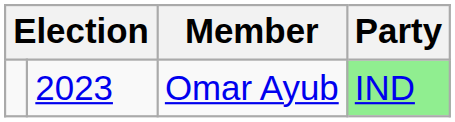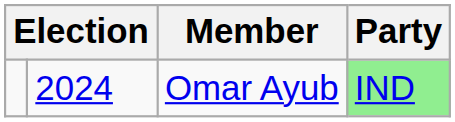(74, 87) 2023 -> (74, 87) 2024
